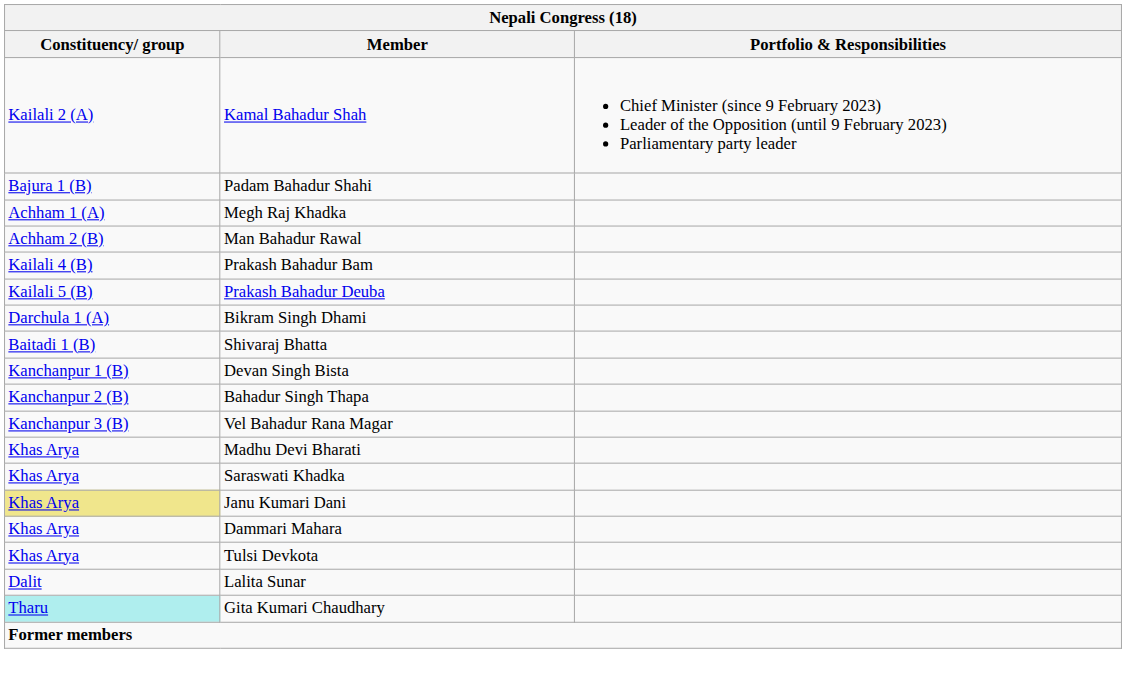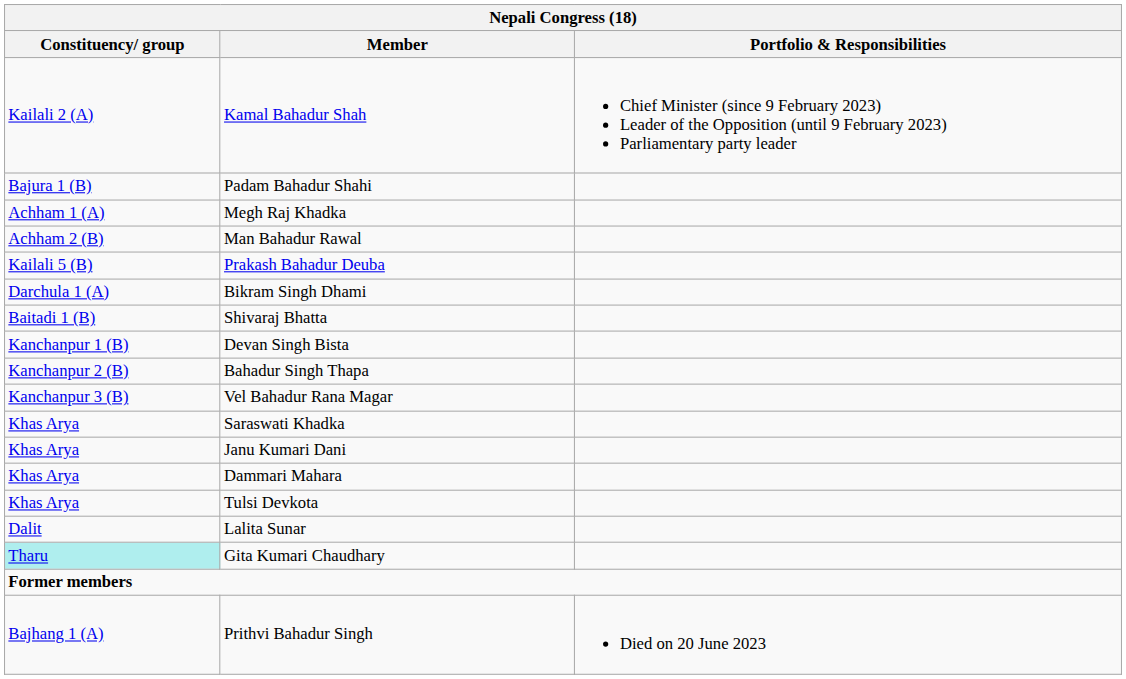- row: (298, 265)
- row: (292, 450)
(44, 502) khaki background -> (44, 450) no background
+ row: (298, 634)
